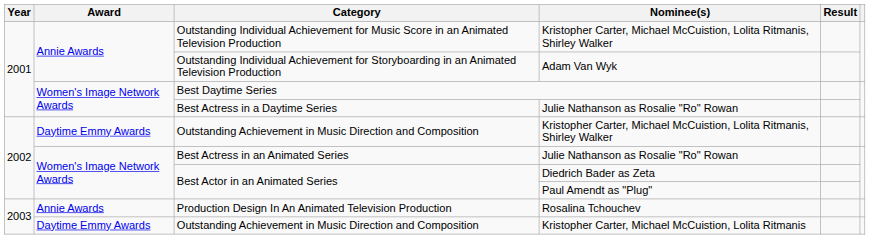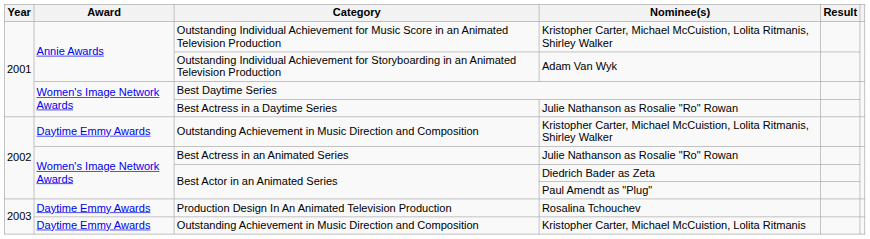(70, 208) Annie Awards -> (93, 208) Daytime Emmy Awards
